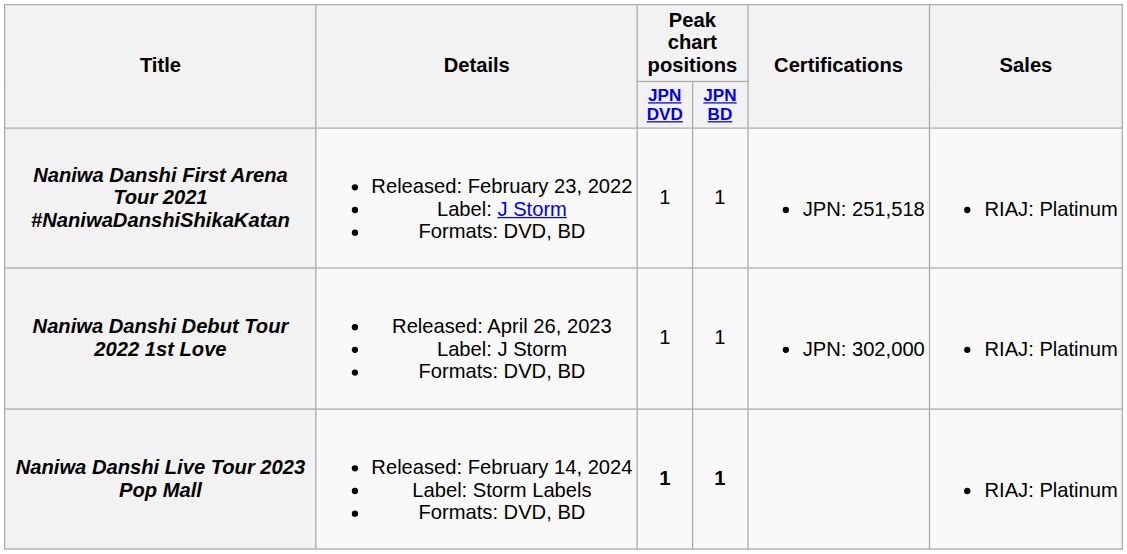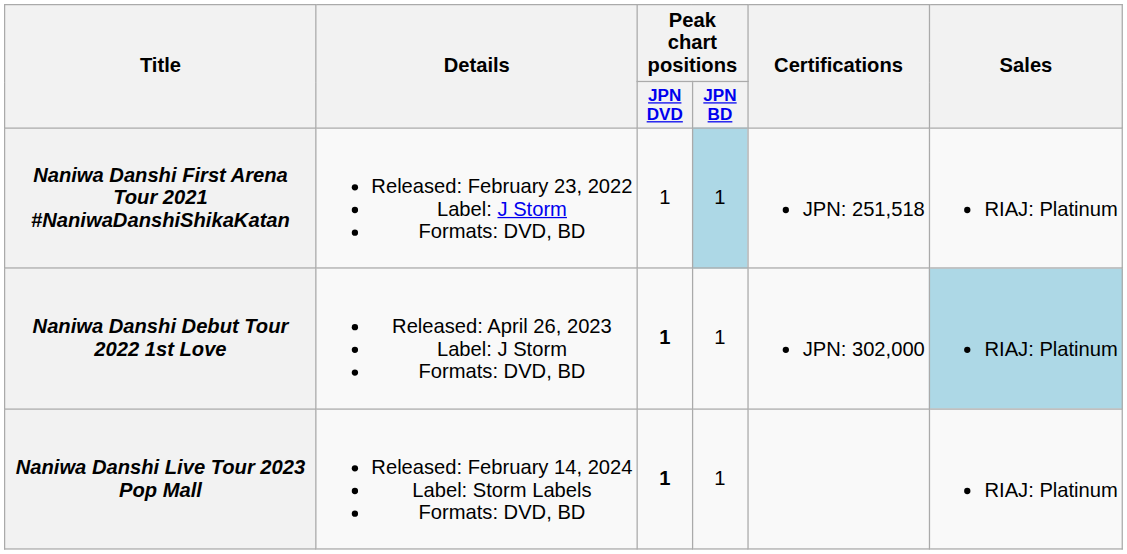(720, 197) no background -> (720, 197) lightblue background
(665, 338) normal -> (665, 338) bold
(1026, 350) no background -> (1026, 350) lightblue background
(720, 478) bold -> (720, 478) normal
